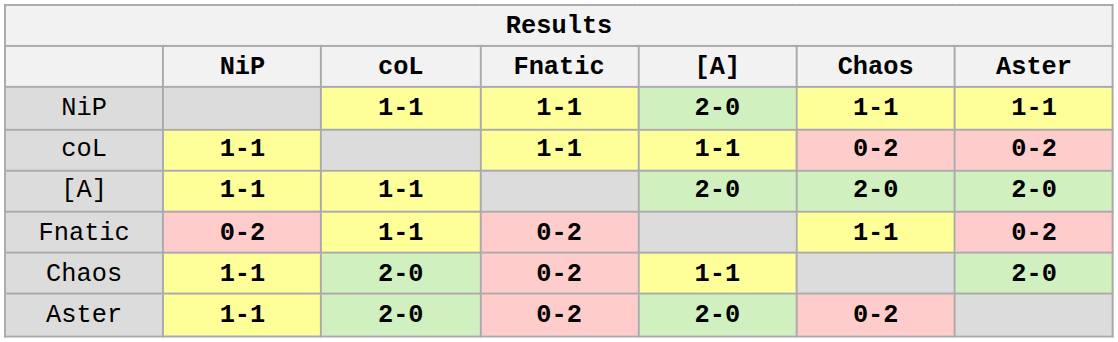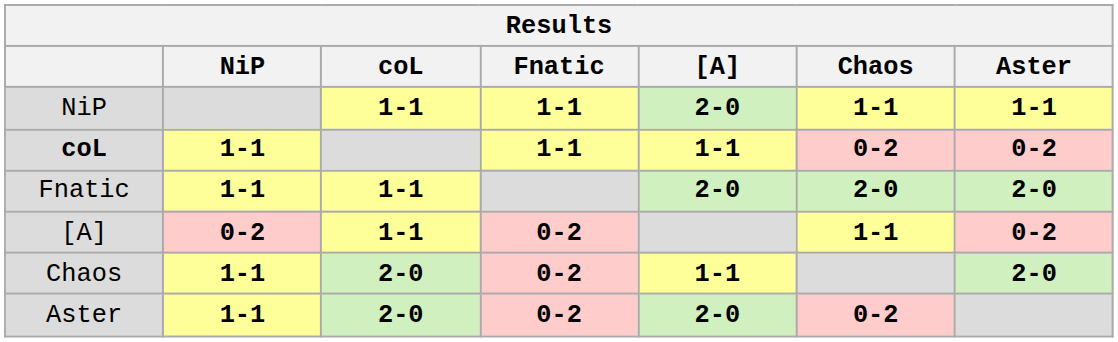(84, 150) normal -> (84, 150) bold
(84, 191) [A] -> (84, 191) Fnatic
(84, 232) Fnatic -> (84, 232) [A]
